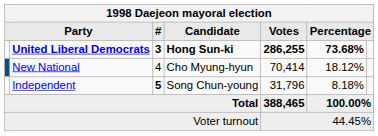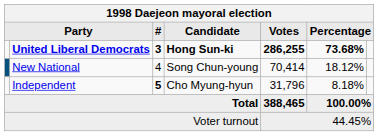(210, 67) Cho Myung-hyun -> (212, 67) Song Chun-young
(212, 85) Song Chun-young -> (210, 85) Cho Myung-hyun
